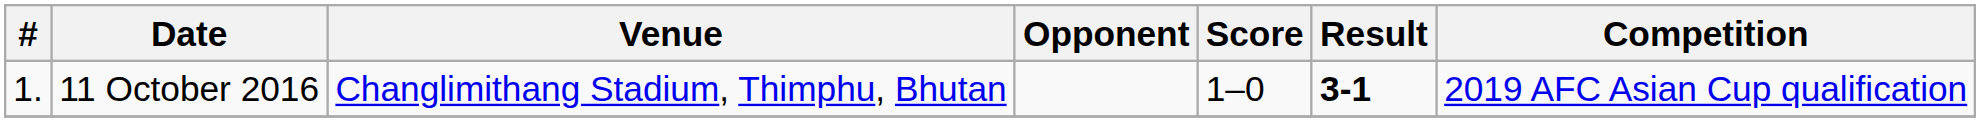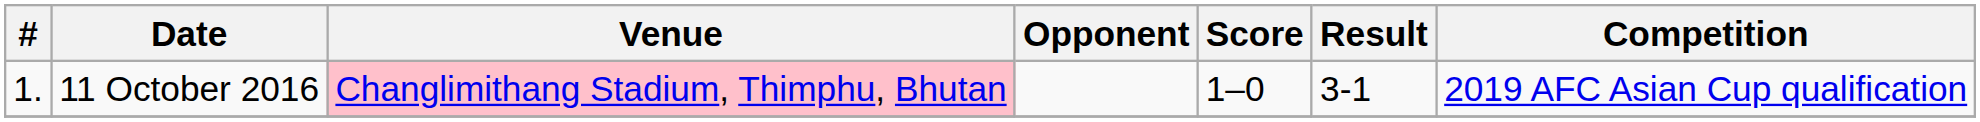(671, 89) no background -> (671, 89) pink background
(1346, 89) bold -> (1346, 89) normal
